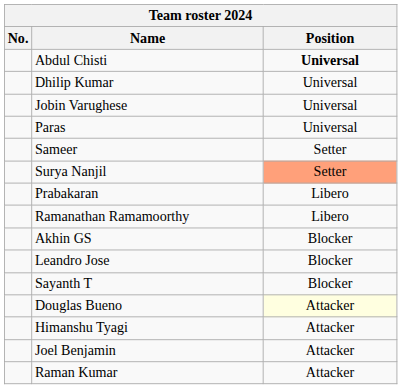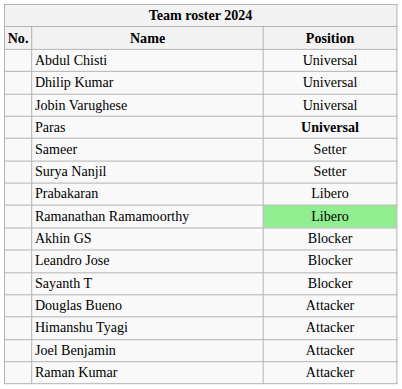(330, 60) bold -> (330, 60) normal
(330, 127) normal -> (330, 127) bold
(330, 171) lightsalmon background -> (330, 171) no background
(330, 216) no background -> (330, 216) lightgreen background
(330, 305) lightyellow background -> (330, 305) no background
